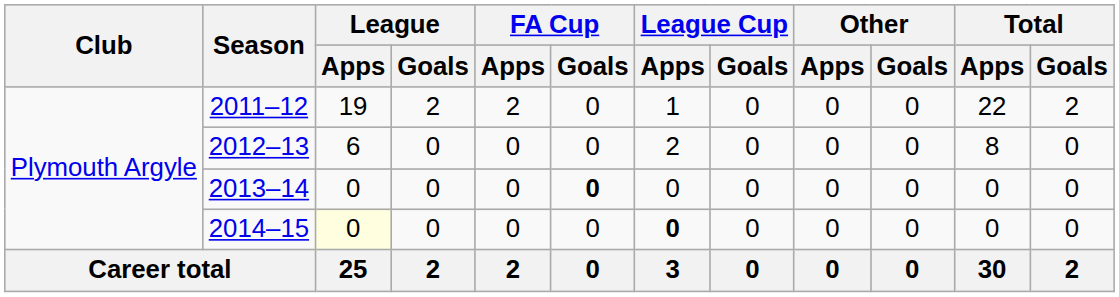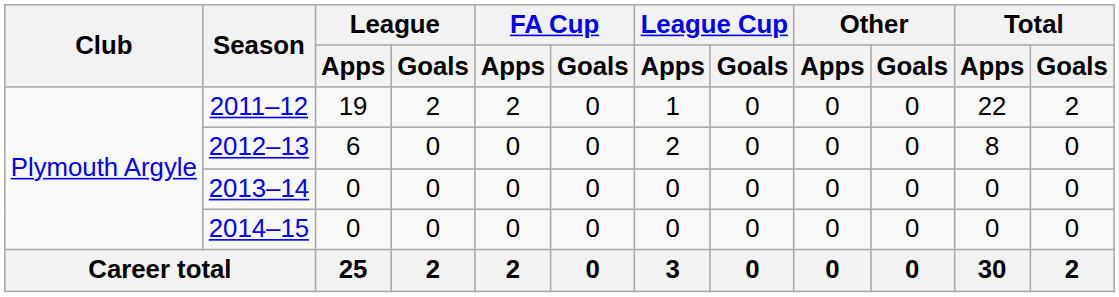(593, 188) bold -> (593, 188) normal
(353, 229) lightyellow background -> (353, 229) no background
(673, 229) bold -> (673, 229) normal
